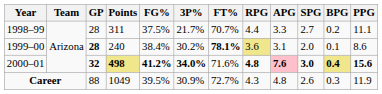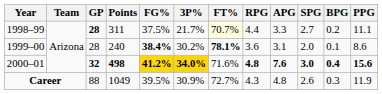(94, 30) normal -> (94, 30) bold
(225, 30) no background -> (225, 30) lightyellow background
(94, 47) bold -> (94, 47) normal
(156, 47) normal -> (157, 47) bold
(252, 47) khaki background -> (252, 47) no background
(117, 64) khaki background -> (117, 64) no background
(157, 64) no background -> (157, 64) gold background
(191, 64) no background -> (191, 64) gold background
(280, 64) pink background -> (280, 64) no background
(333, 64) khaki background -> (333, 64) no background
